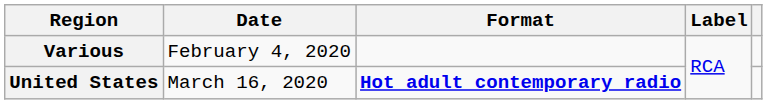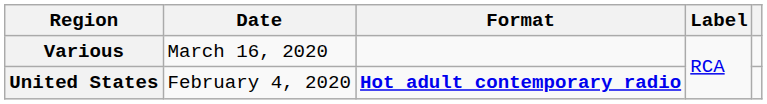(259, 51) February 4, 2020 -> (248, 51) March 16, 2020
(248, 83) March 16, 2020 -> (259, 83) February 4, 2020
